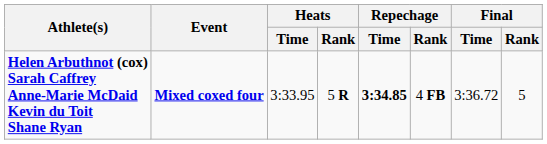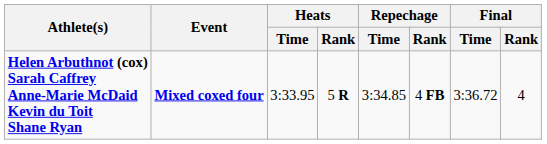(384, 94) bold -> (384, 94) normal
(522, 94) 5 -> (521, 94) 4
